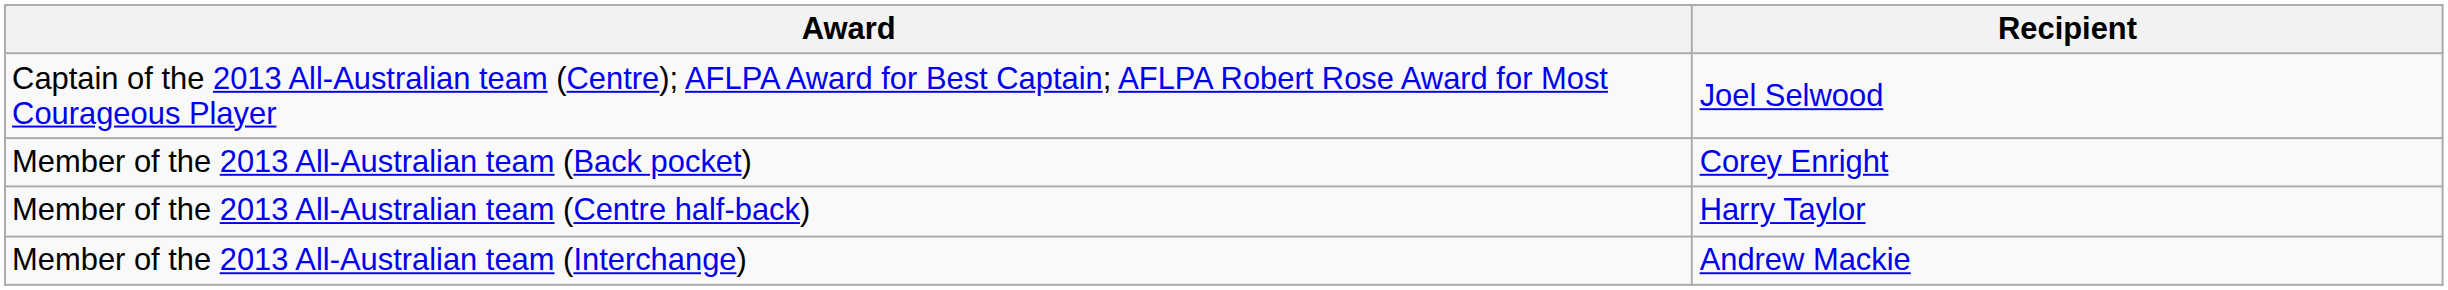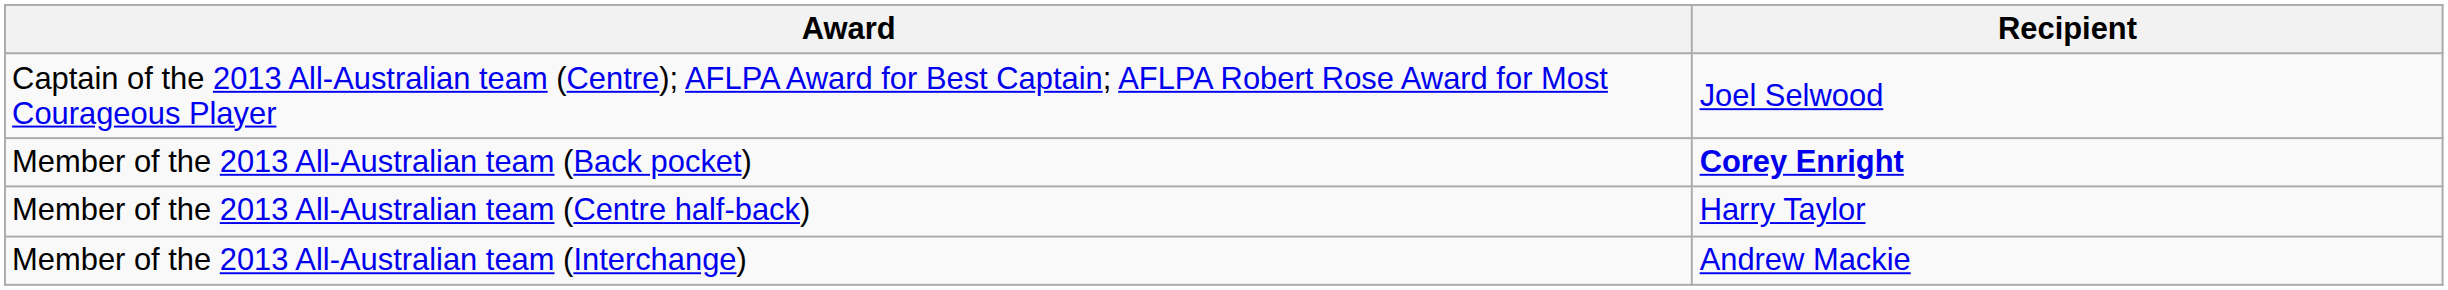(1794, 161) normal -> (1802, 161) bold
